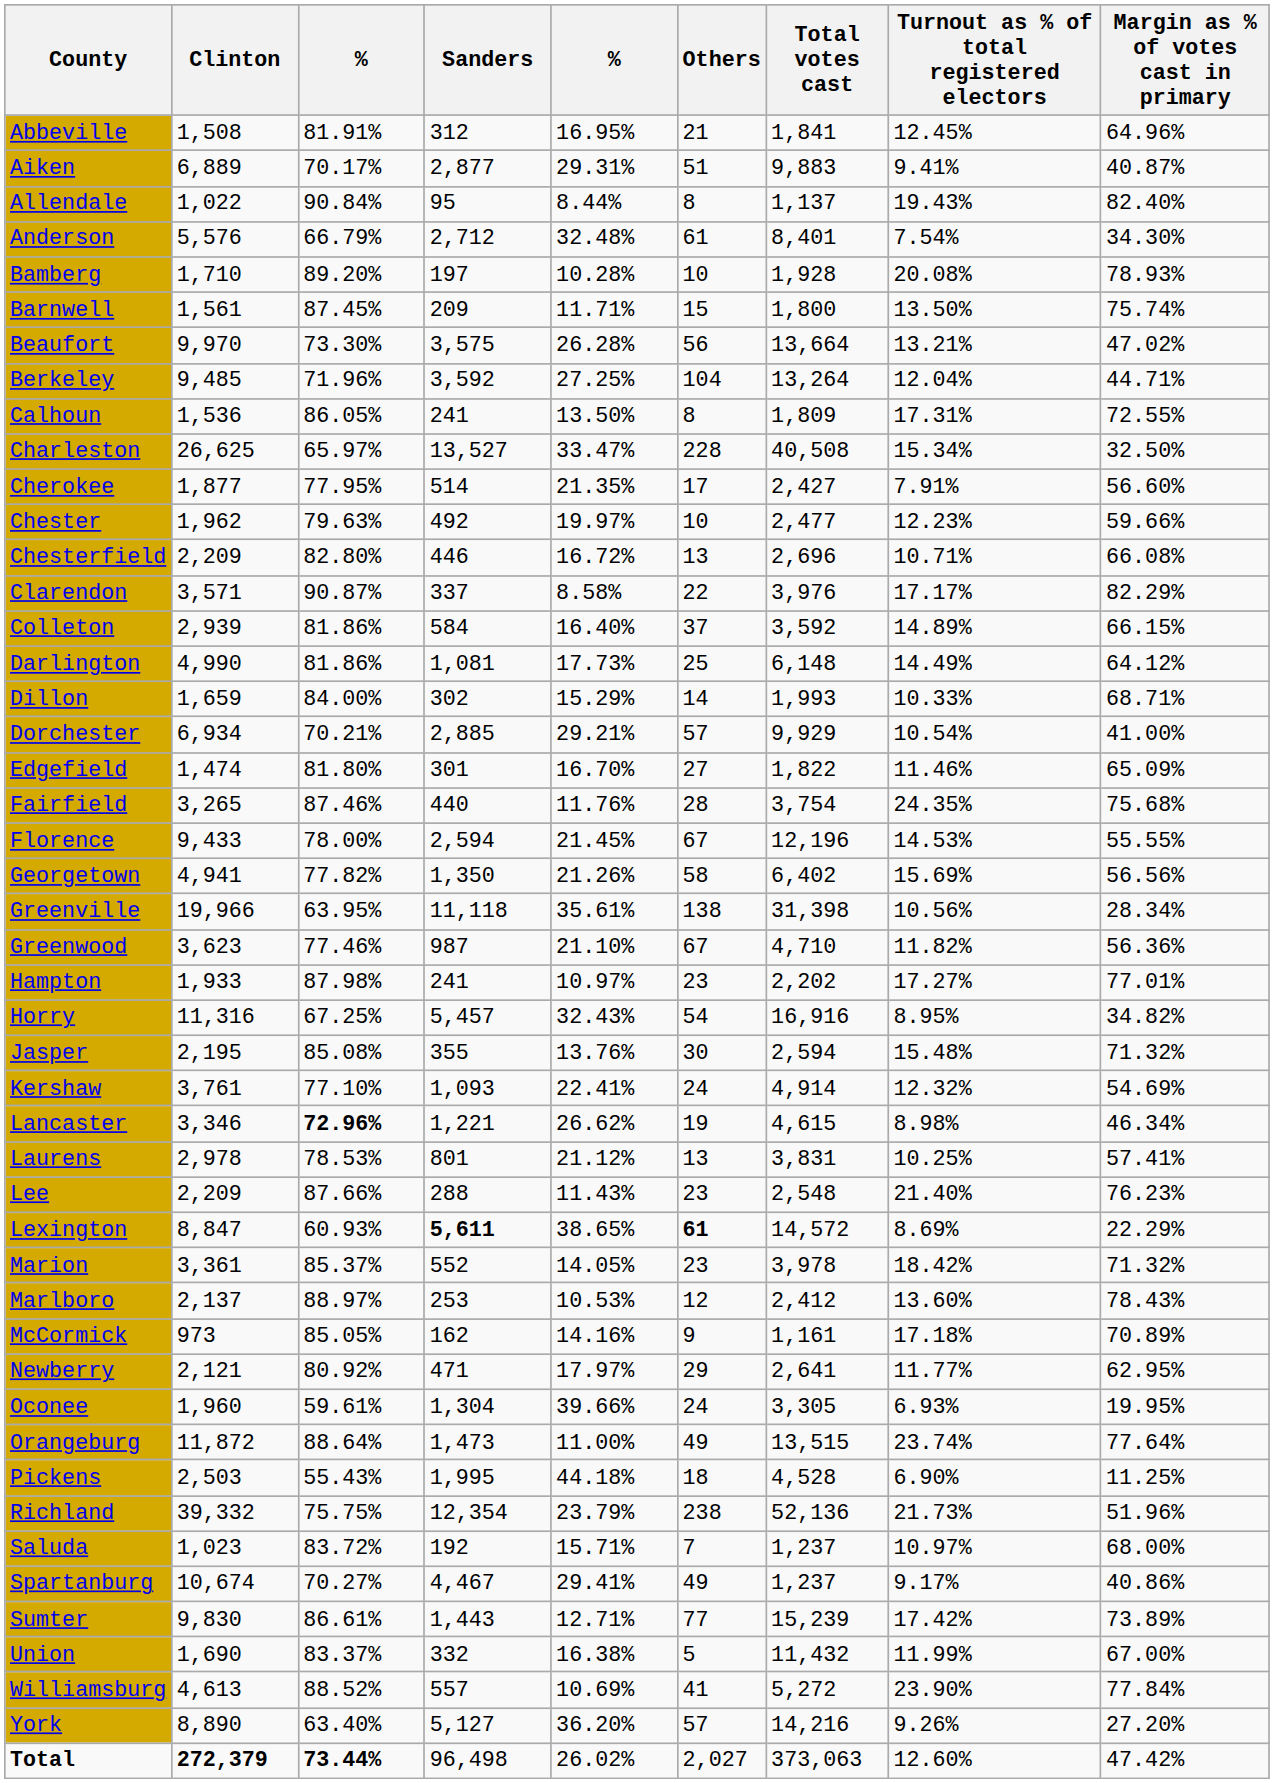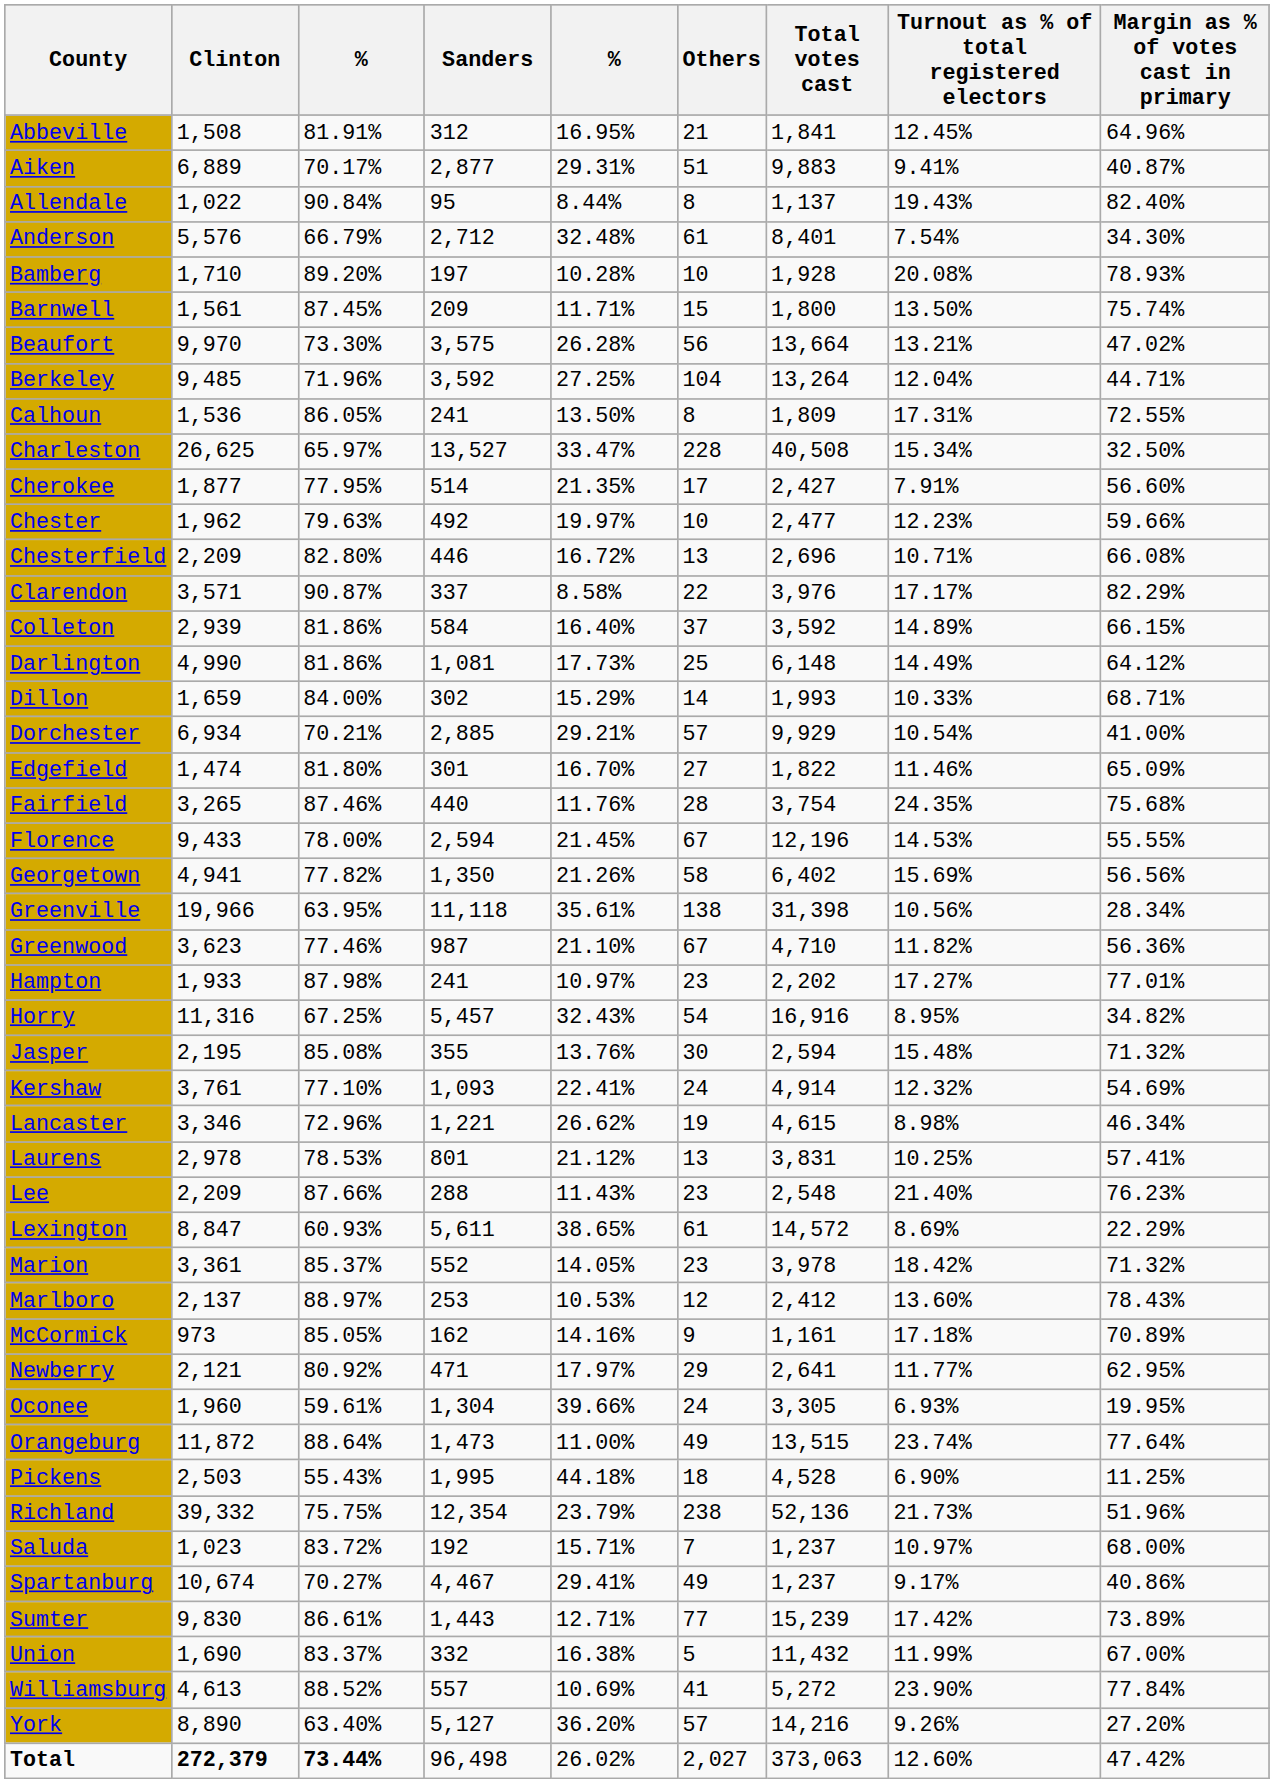(342, 1124) bold -> (342, 1124) normal
(462, 1230) bold -> (462, 1230) normal
(696, 1230) bold -> (696, 1230) normal
